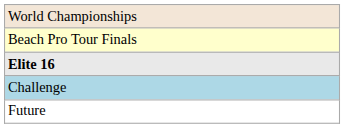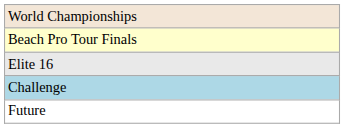(31, 63) bold -> (31, 63) normal
